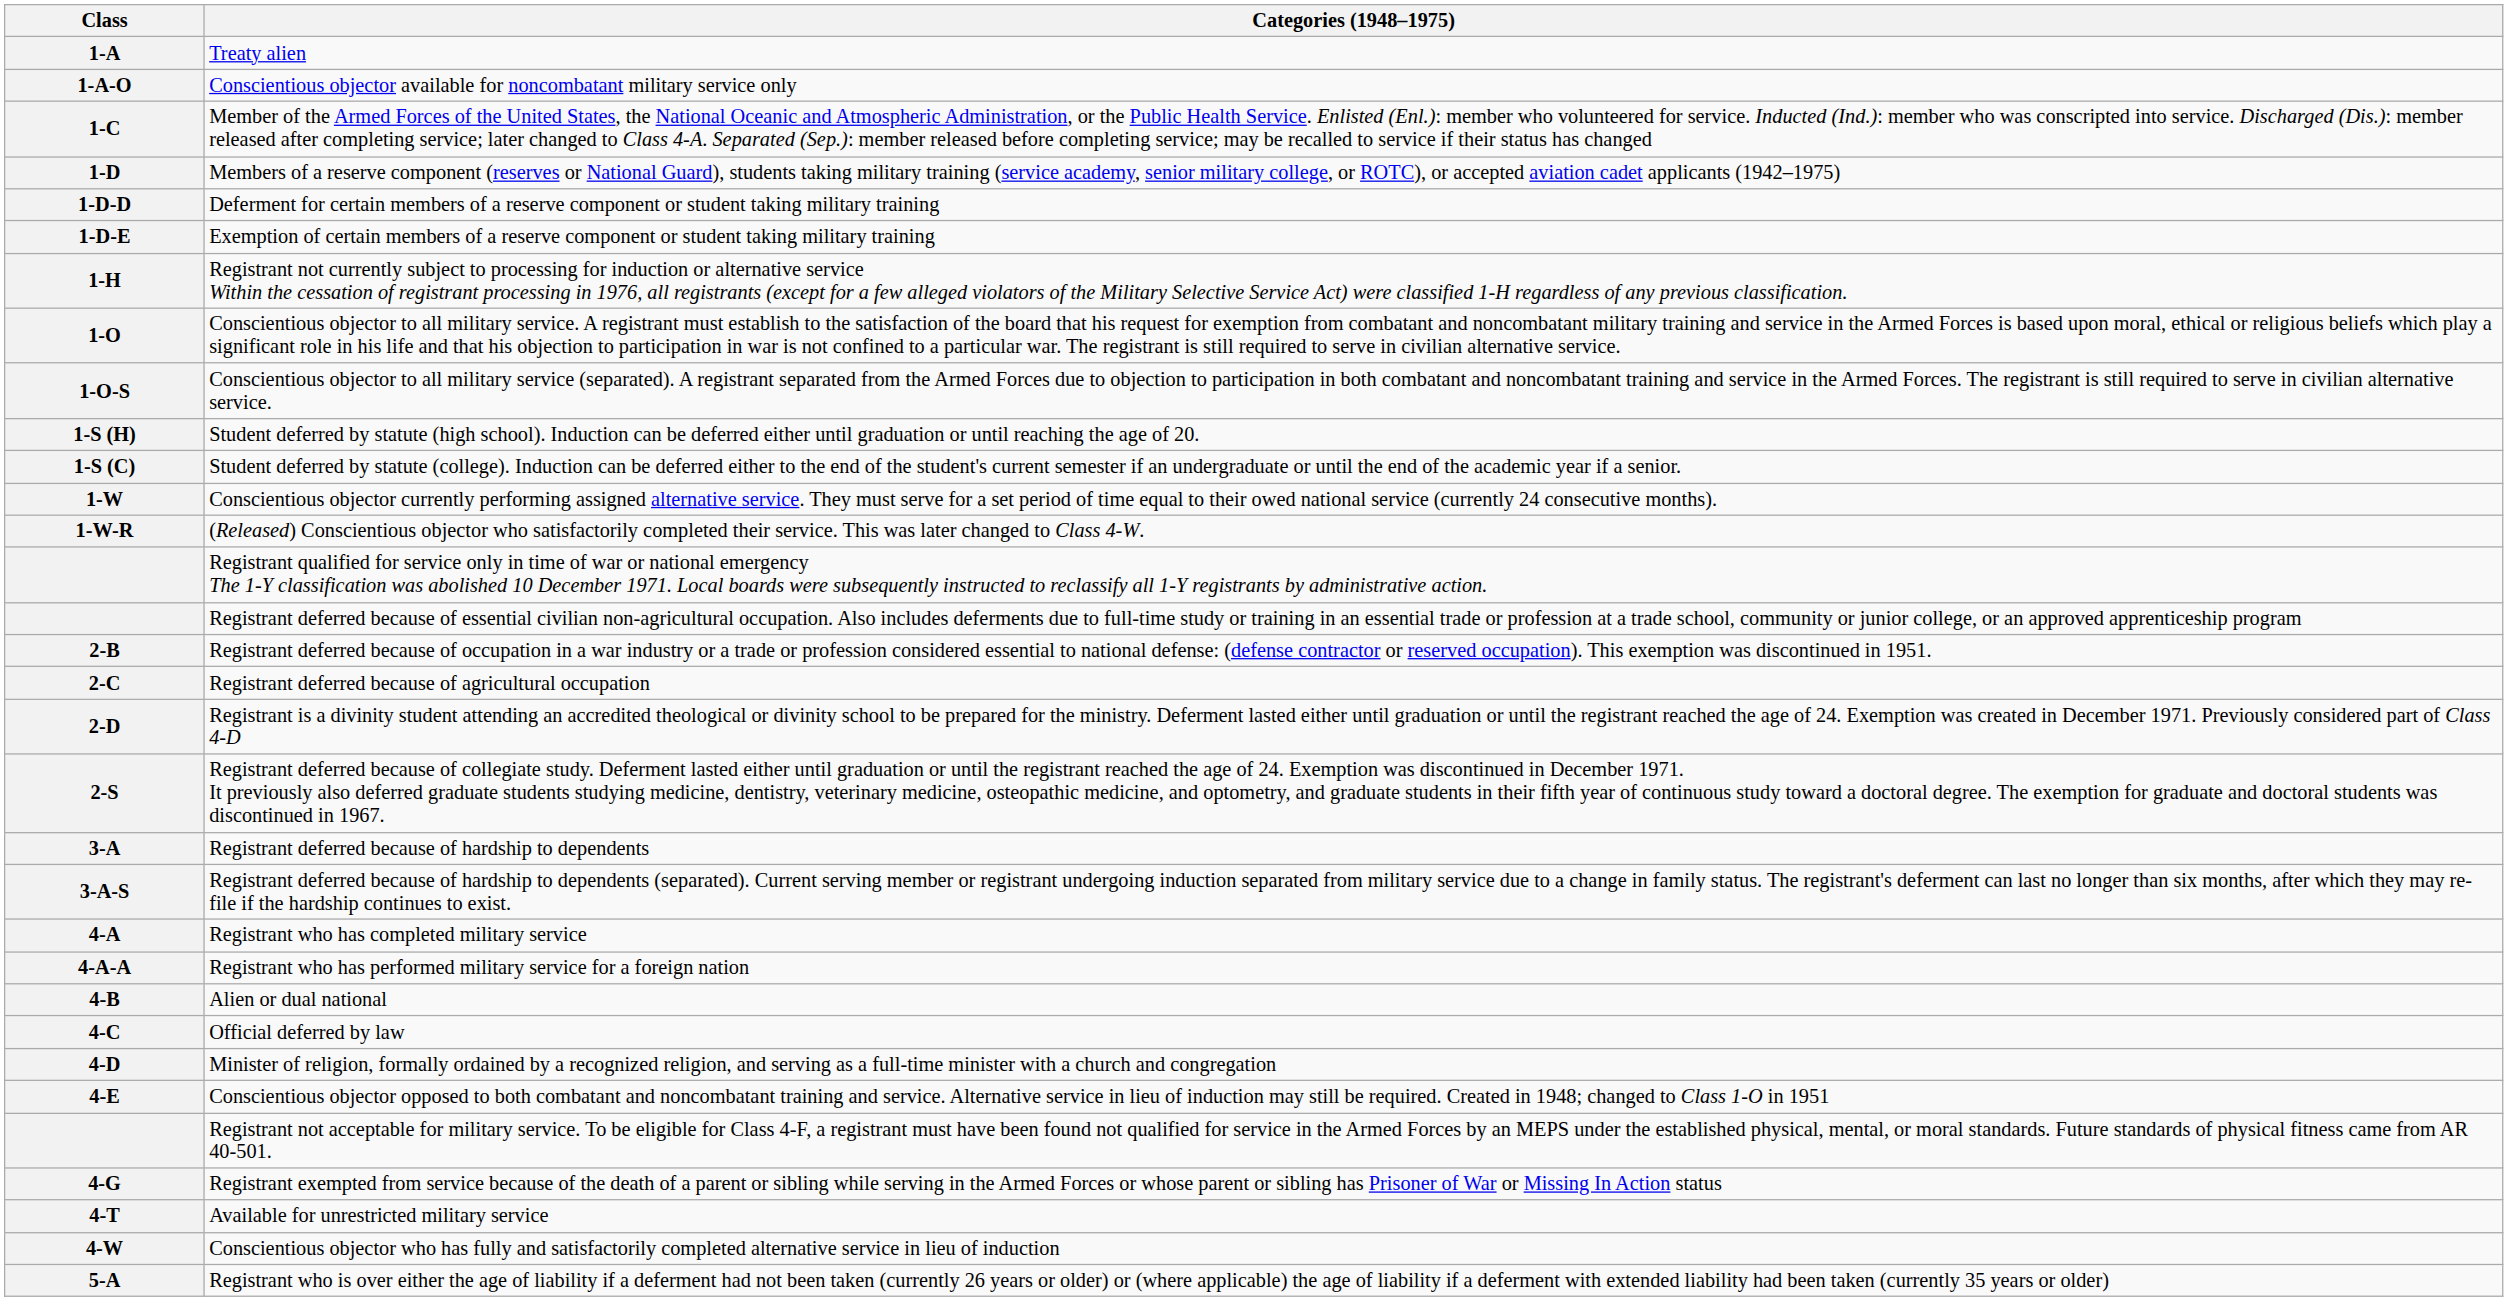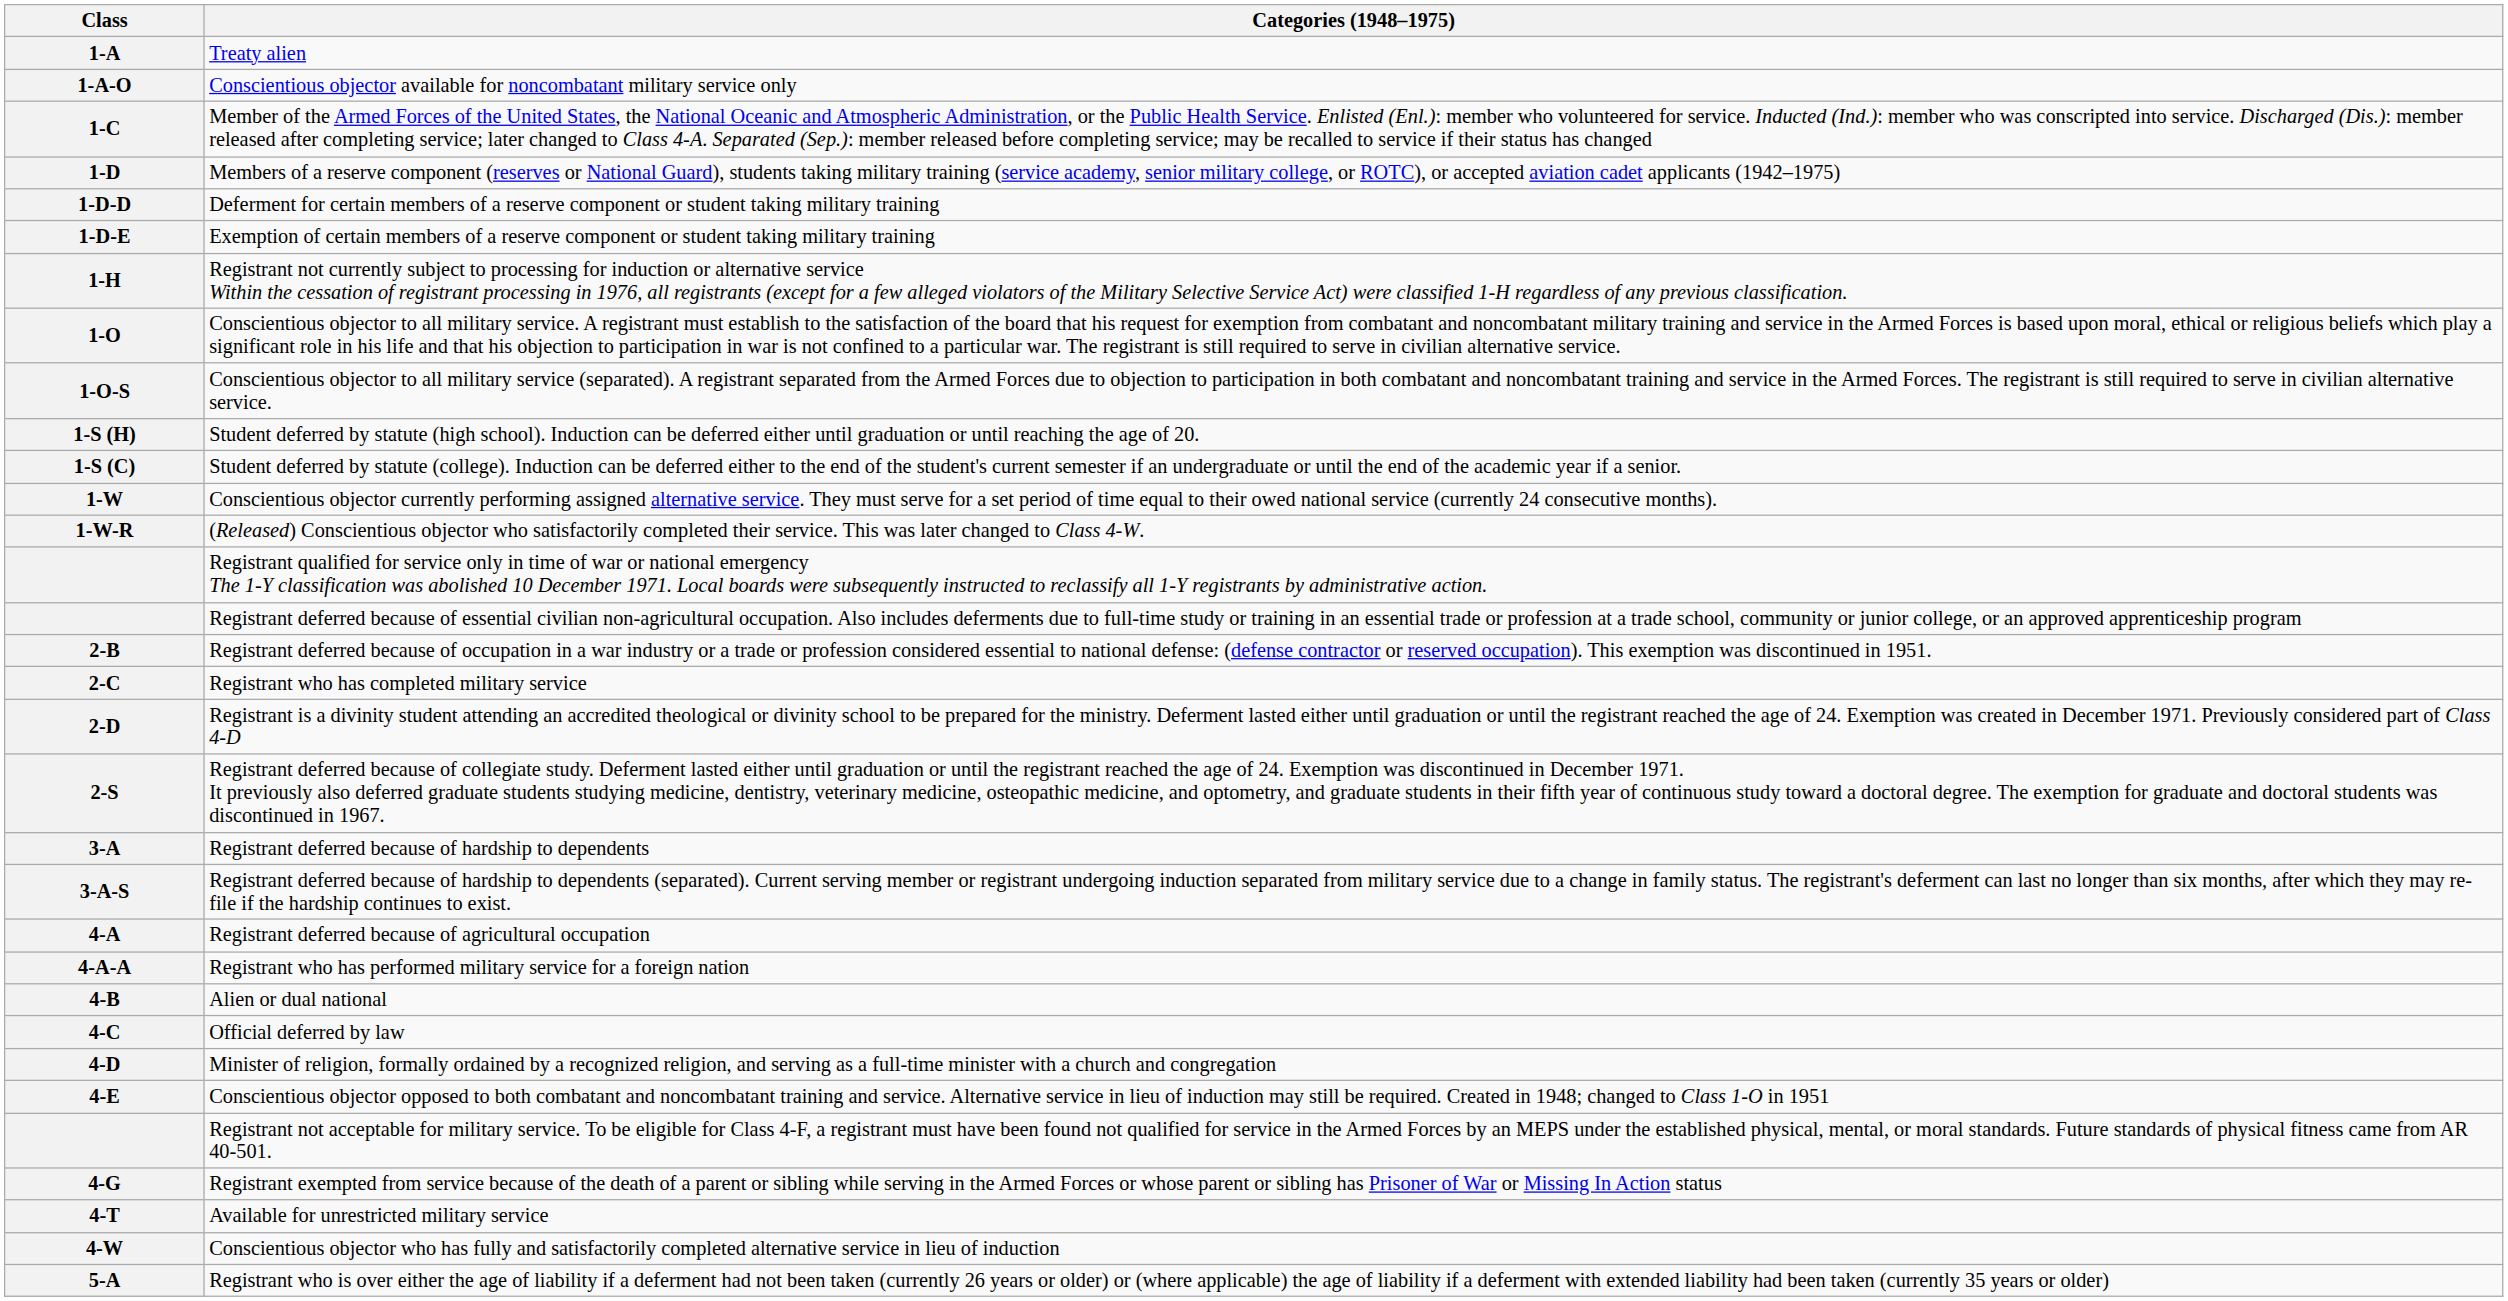(429, 682) Registrant deferred because of agricultural occupation -> (398, 682) Registrant who has completed military service
(398, 935) Registrant who has completed military service -> (429, 935) Registrant deferred because of agricultural occupation
